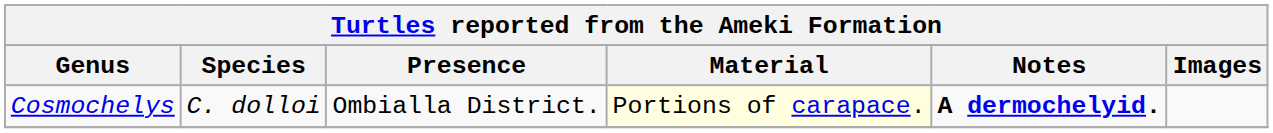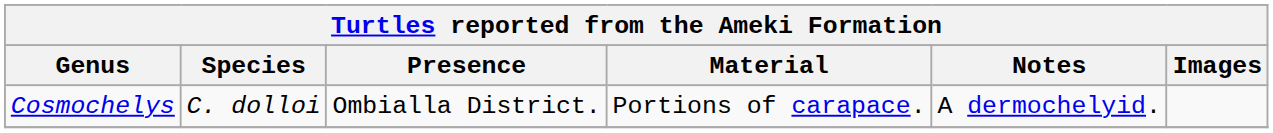(769, 106) lightyellow background -> (769, 106) no background
(1049, 106) bold -> (1049, 106) normal
